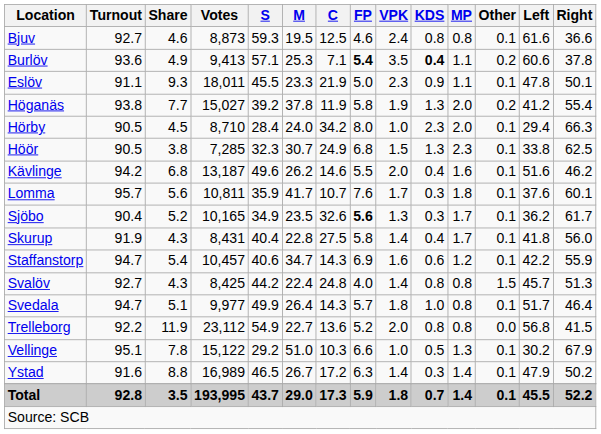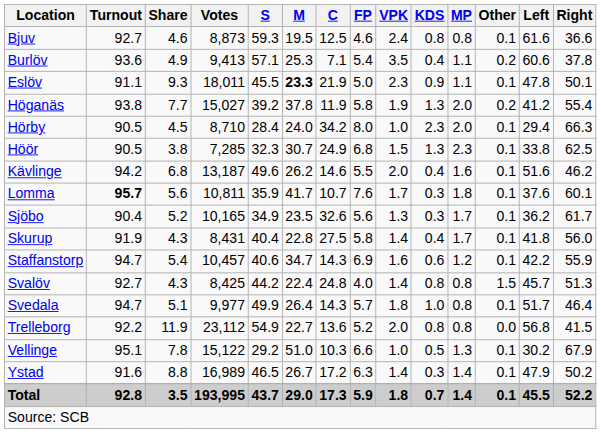(363, 60) bold -> (363, 60) normal
(435, 60) bold -> (435, 60) normal
(299, 82) normal -> (299, 82) bold
(128, 194) normal -> (128, 194) bold
(363, 216) bold -> (363, 216) normal
